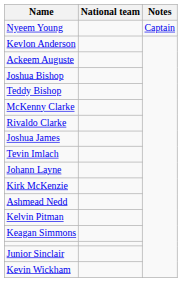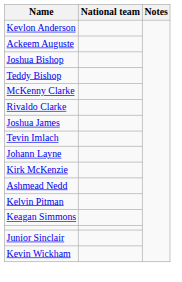- row: (35, 28)
